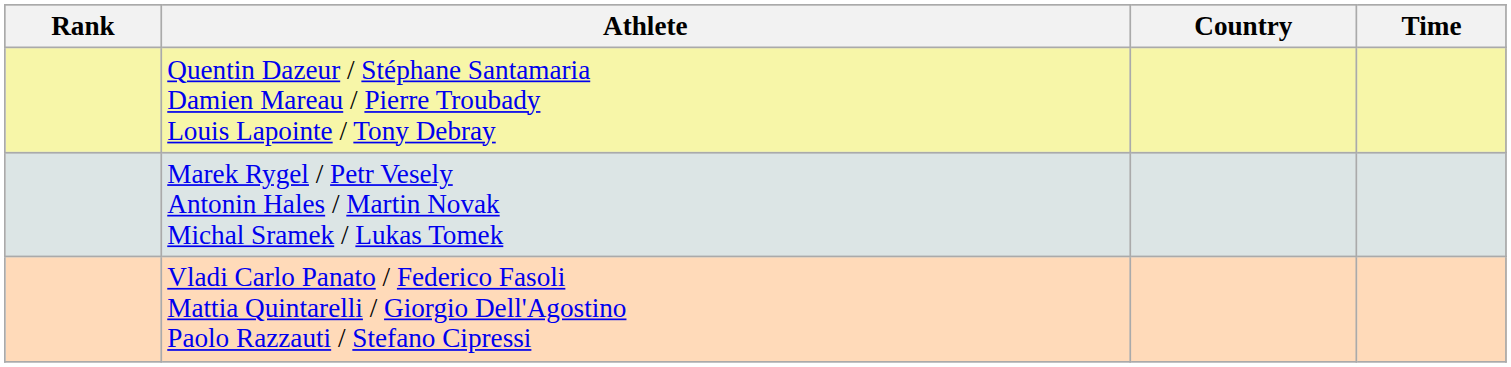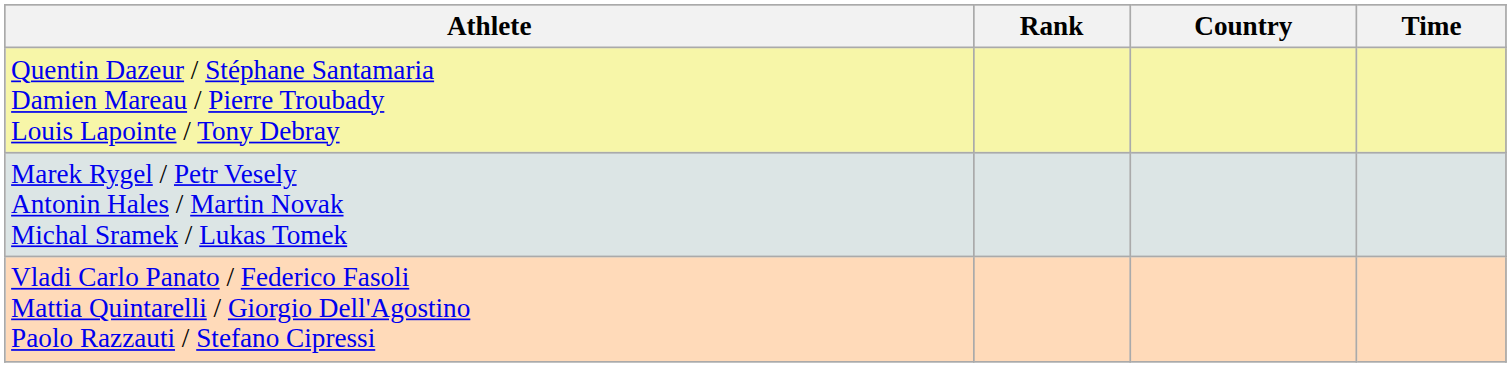columns swapped: (83, 26) <-> (645, 26)
